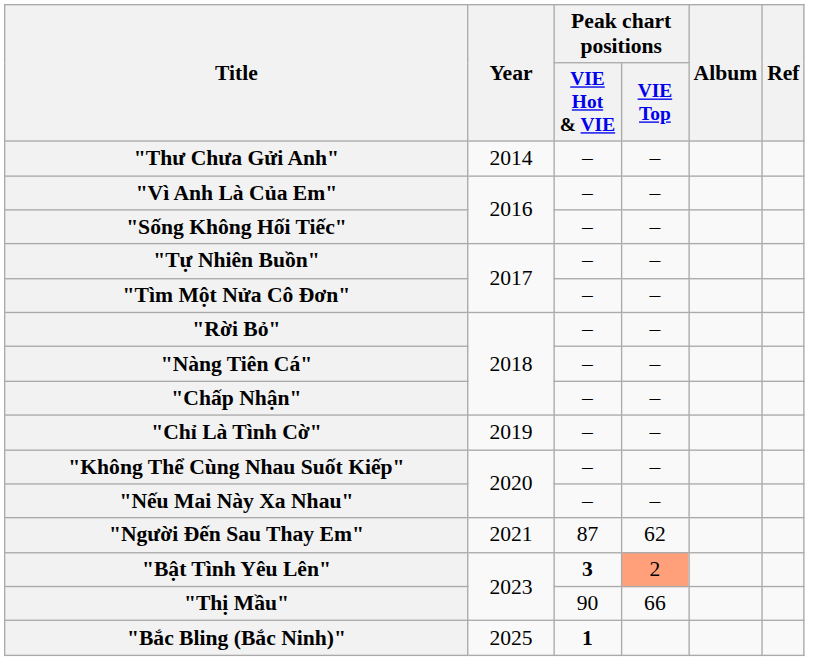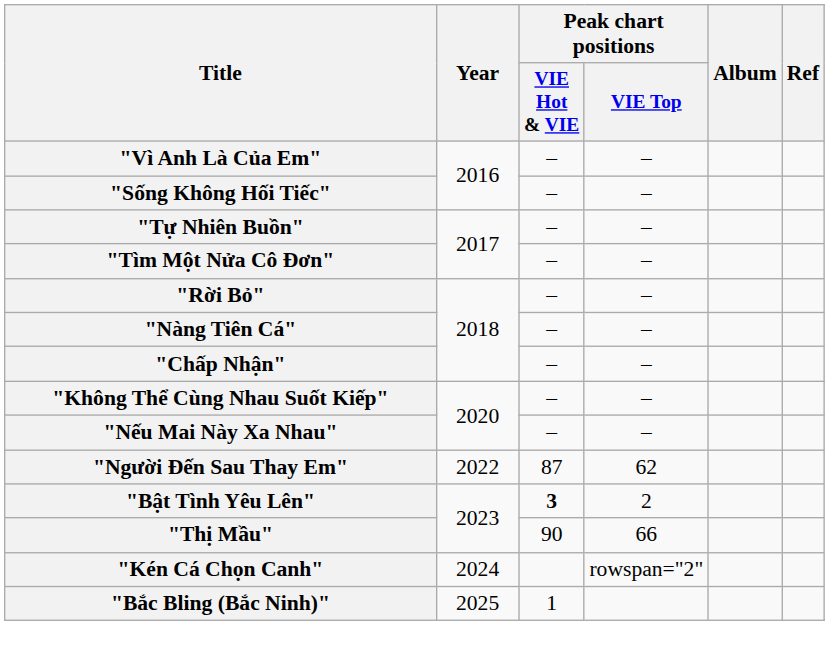- row: (236, 158)
- row: (236, 432)
(511, 534) 2021 -> (478, 466) 2022
(655, 569) lightsalmon background -> (646, 500) no background
+ row: (220, 569)
(587, 637) bold -> (552, 603) normal
